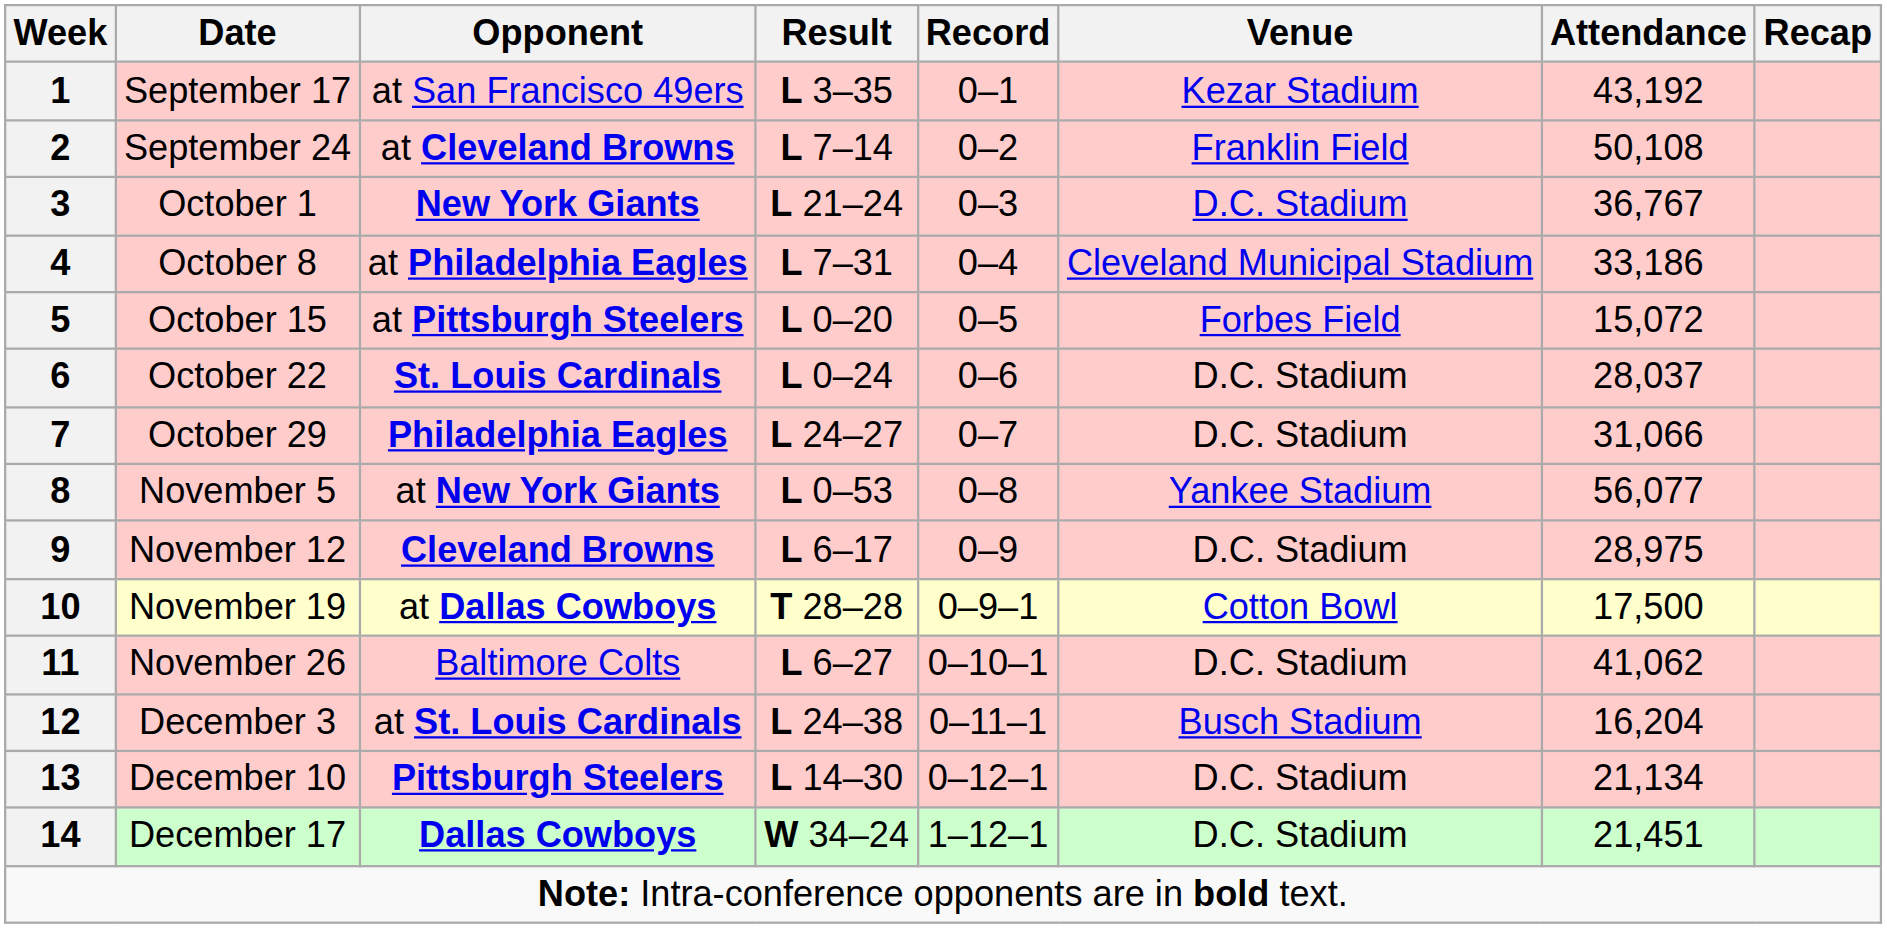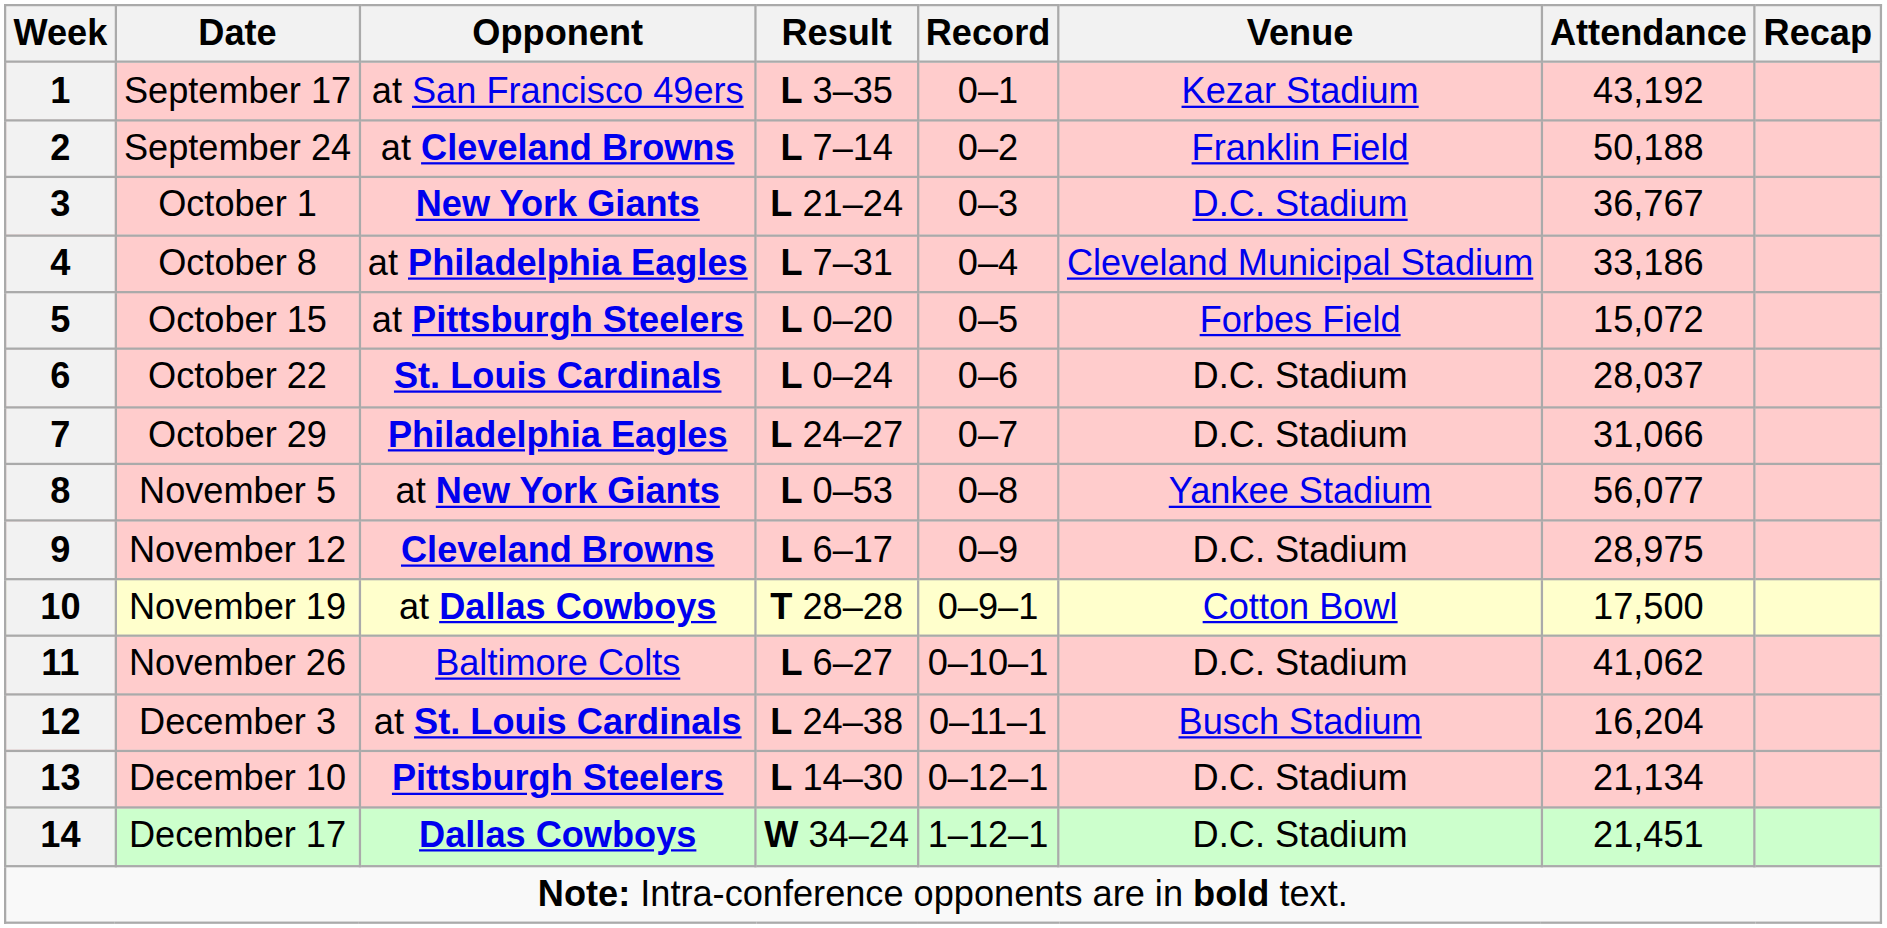(1648, 147) 50,108 -> (1648, 147) 50,188
